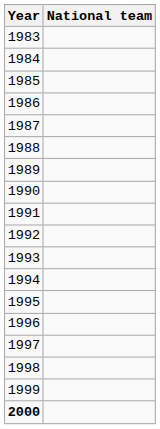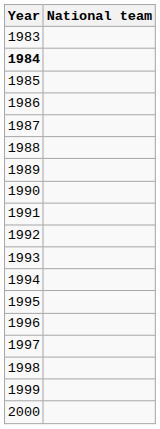(24, 60) normal -> (24, 60) bold
(24, 412) bold -> (24, 412) normal
